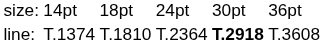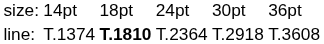(125, 34) normal -> (125, 34) bold
(238, 34) bold -> (238, 34) normal
